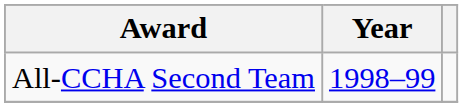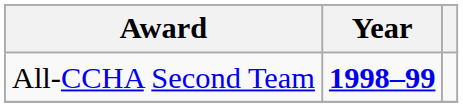(382, 76) normal -> (382, 76) bold
